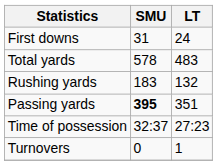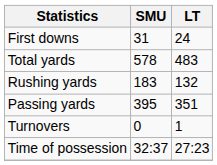(145, 104) bold -> (145, 104) normal
rows swapped: (39, 148) <-> (67, 126)
